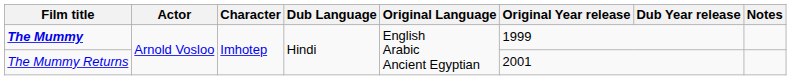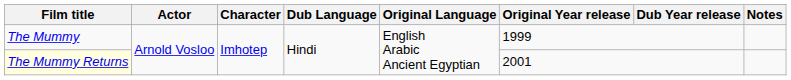(45, 37) bold -> (43, 37) normal
(68, 62) no background -> (68, 62) lightyellow background
